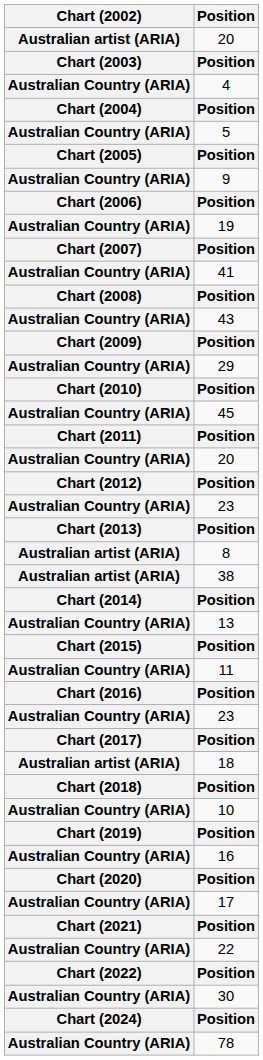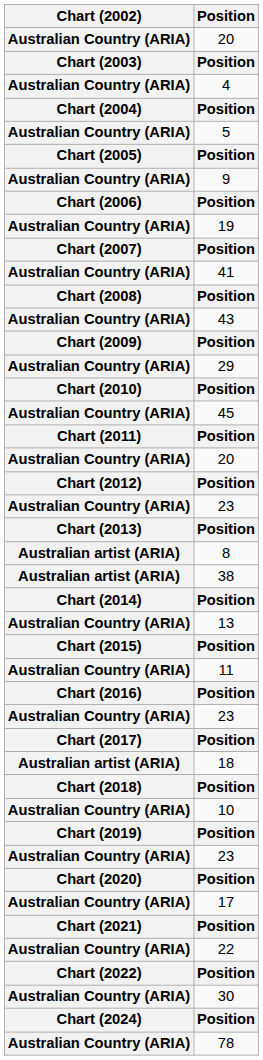(99, 39) Australian artist (ARIA) -> (99, 39) Australian Country (ARIA)
(226, 856) 16 -> (226, 856) 23
